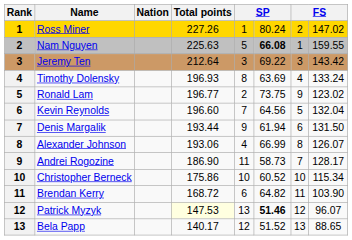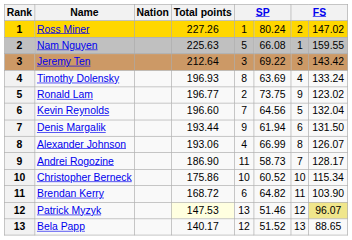(272, 45) bold -> (272, 45) normal
(272, 210) bold -> (272, 210) normal
(328, 210) no background -> (328, 210) khaki background
